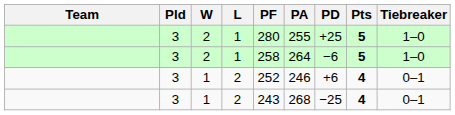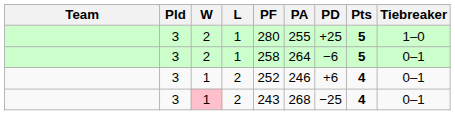(414, 57) 1–0 -> (414, 57) 0–1
(206, 99) no background -> (206, 99) pink background
